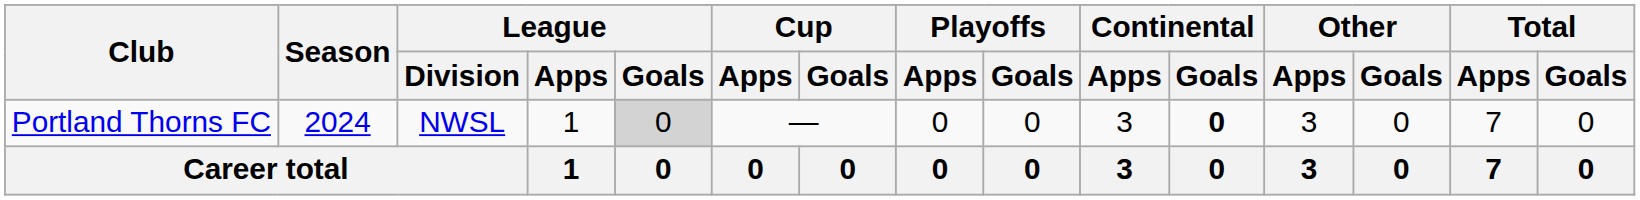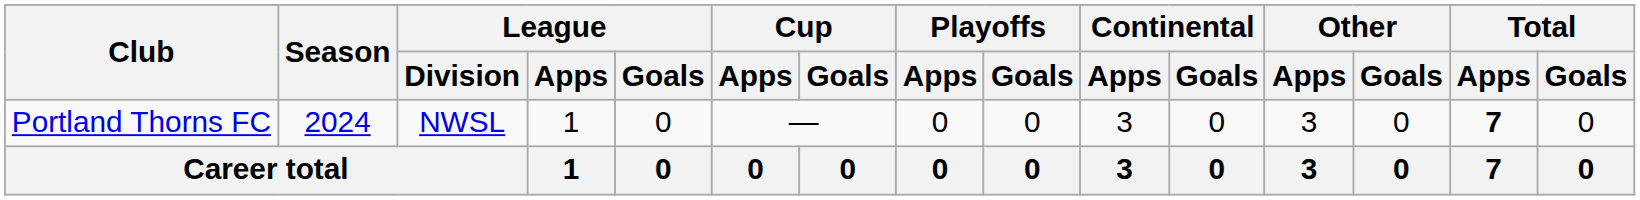(663, 122) lightgrey background -> (663, 122) no background
(1217, 122) bold -> (1217, 122) normal
(1494, 122) normal -> (1494, 122) bold
